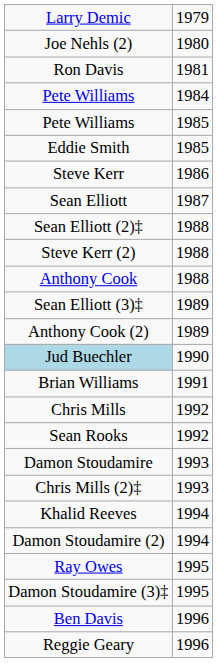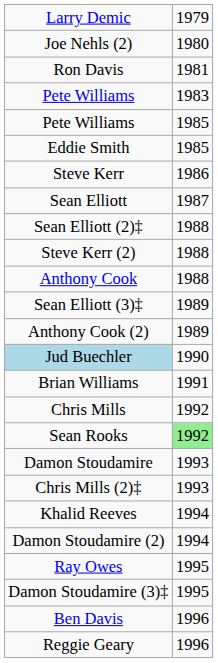(193, 95) 1984 -> (193, 95) 1983
(193, 435) no background -> (193, 435) lightgreen background
